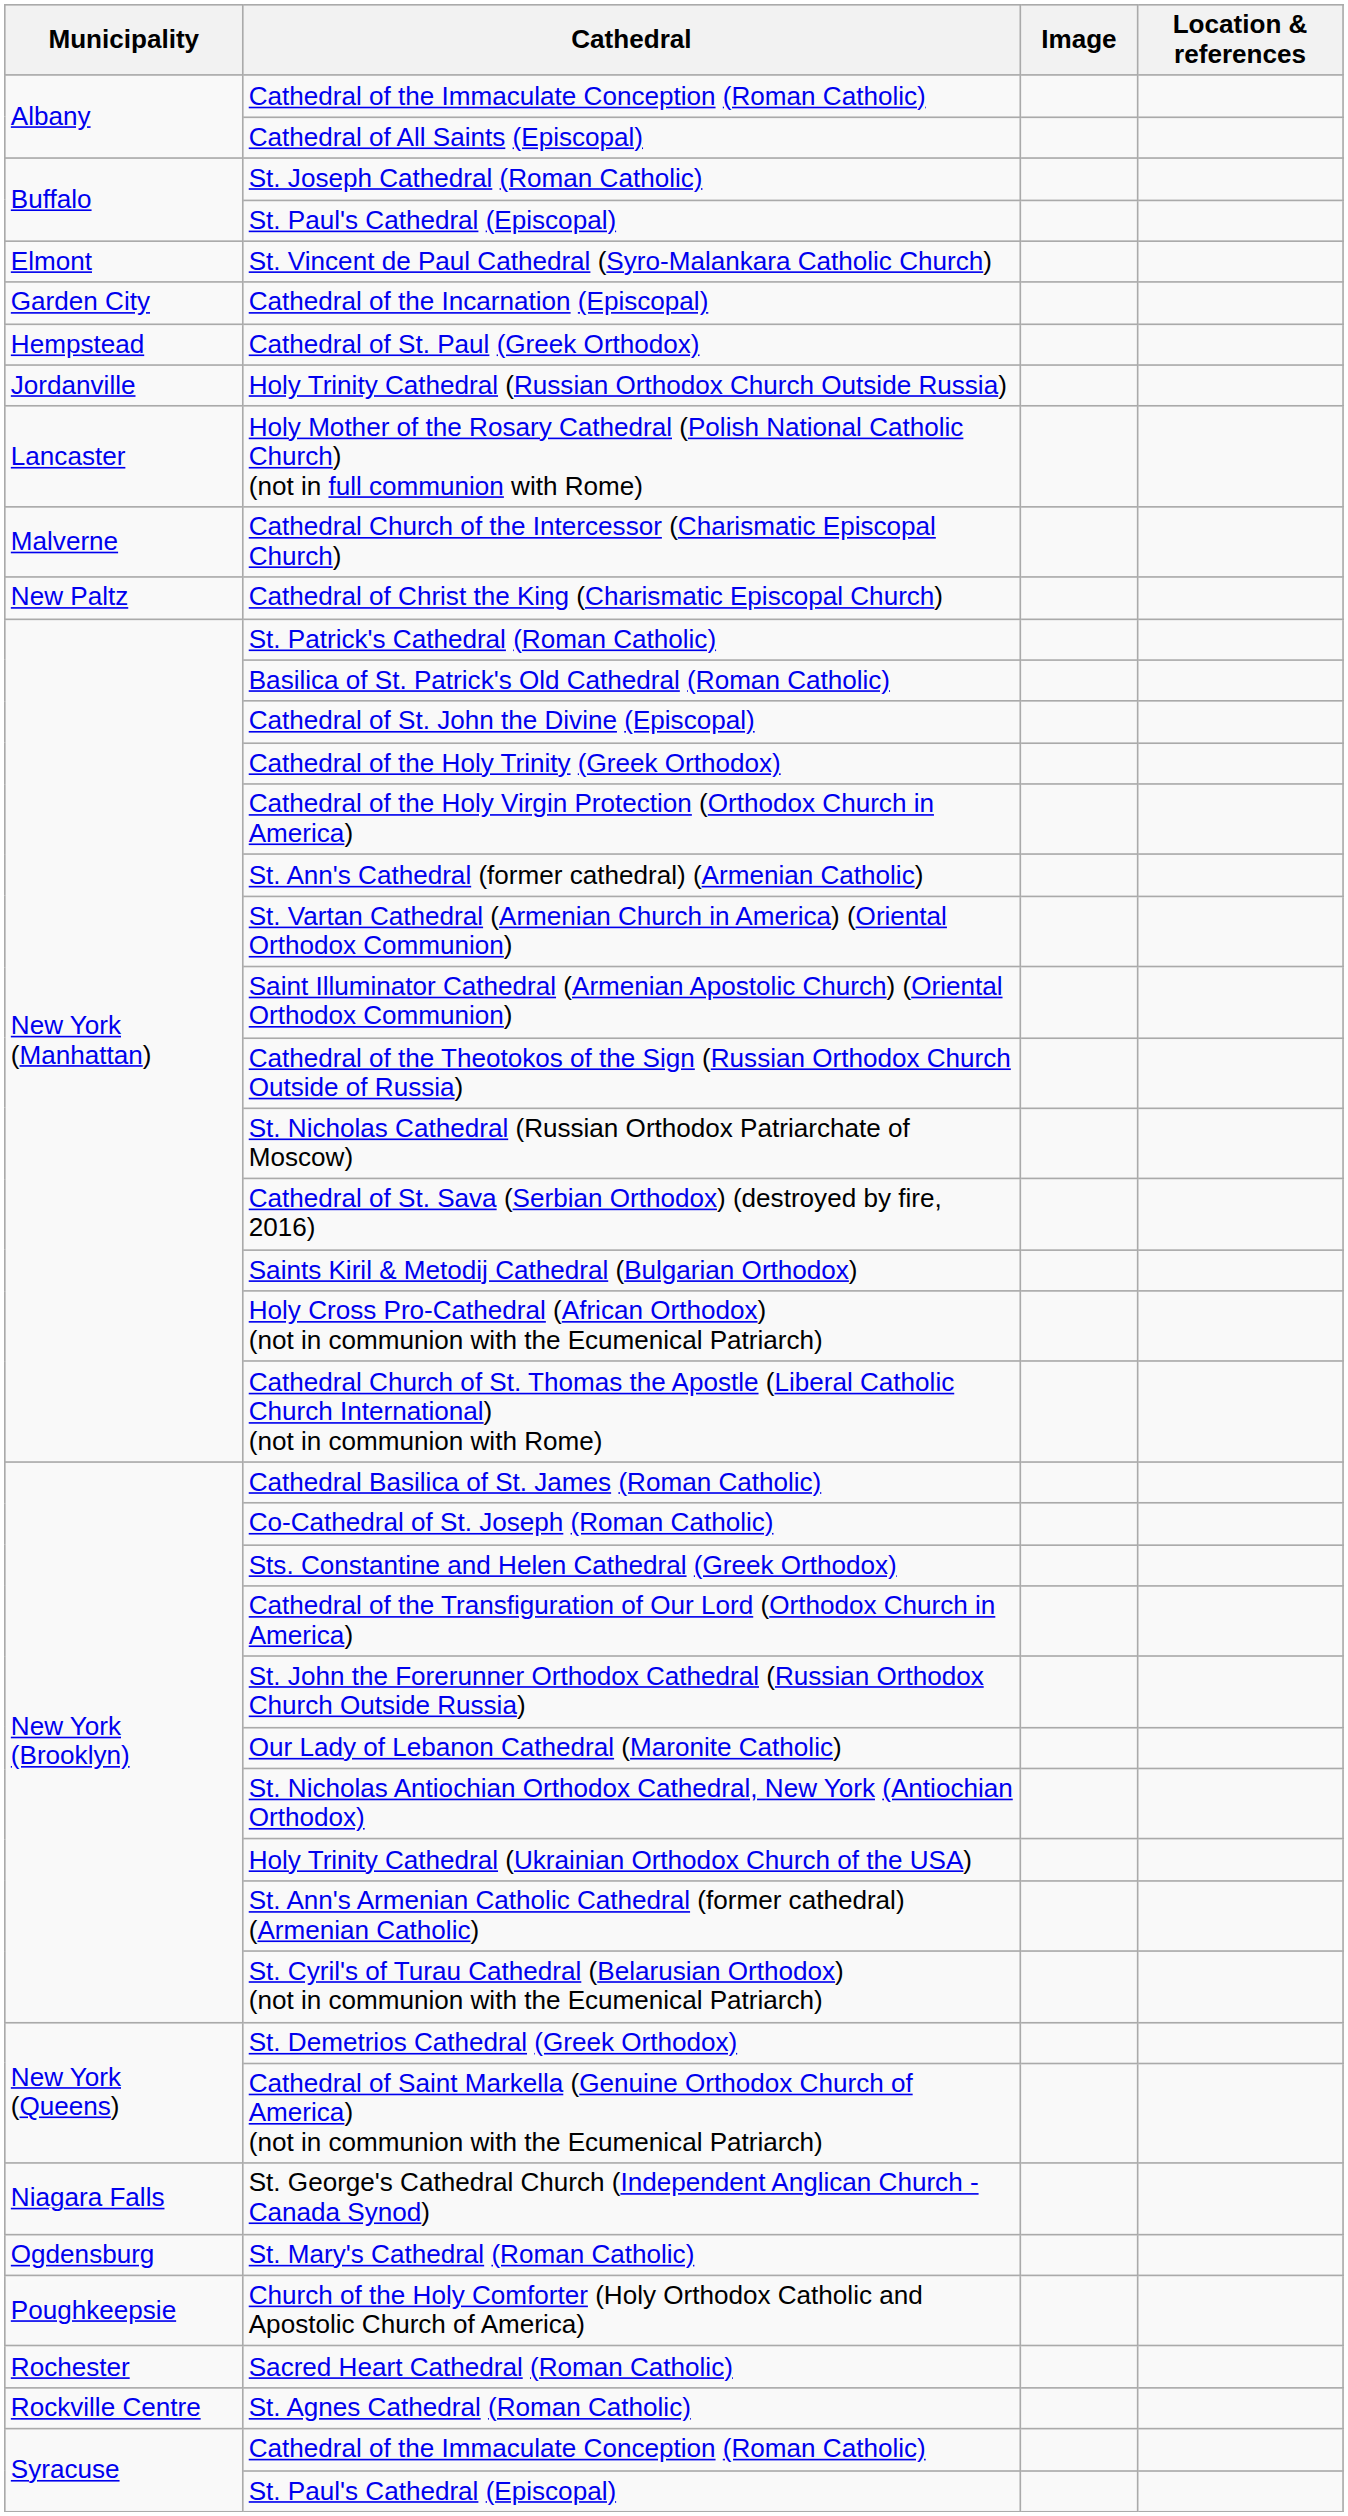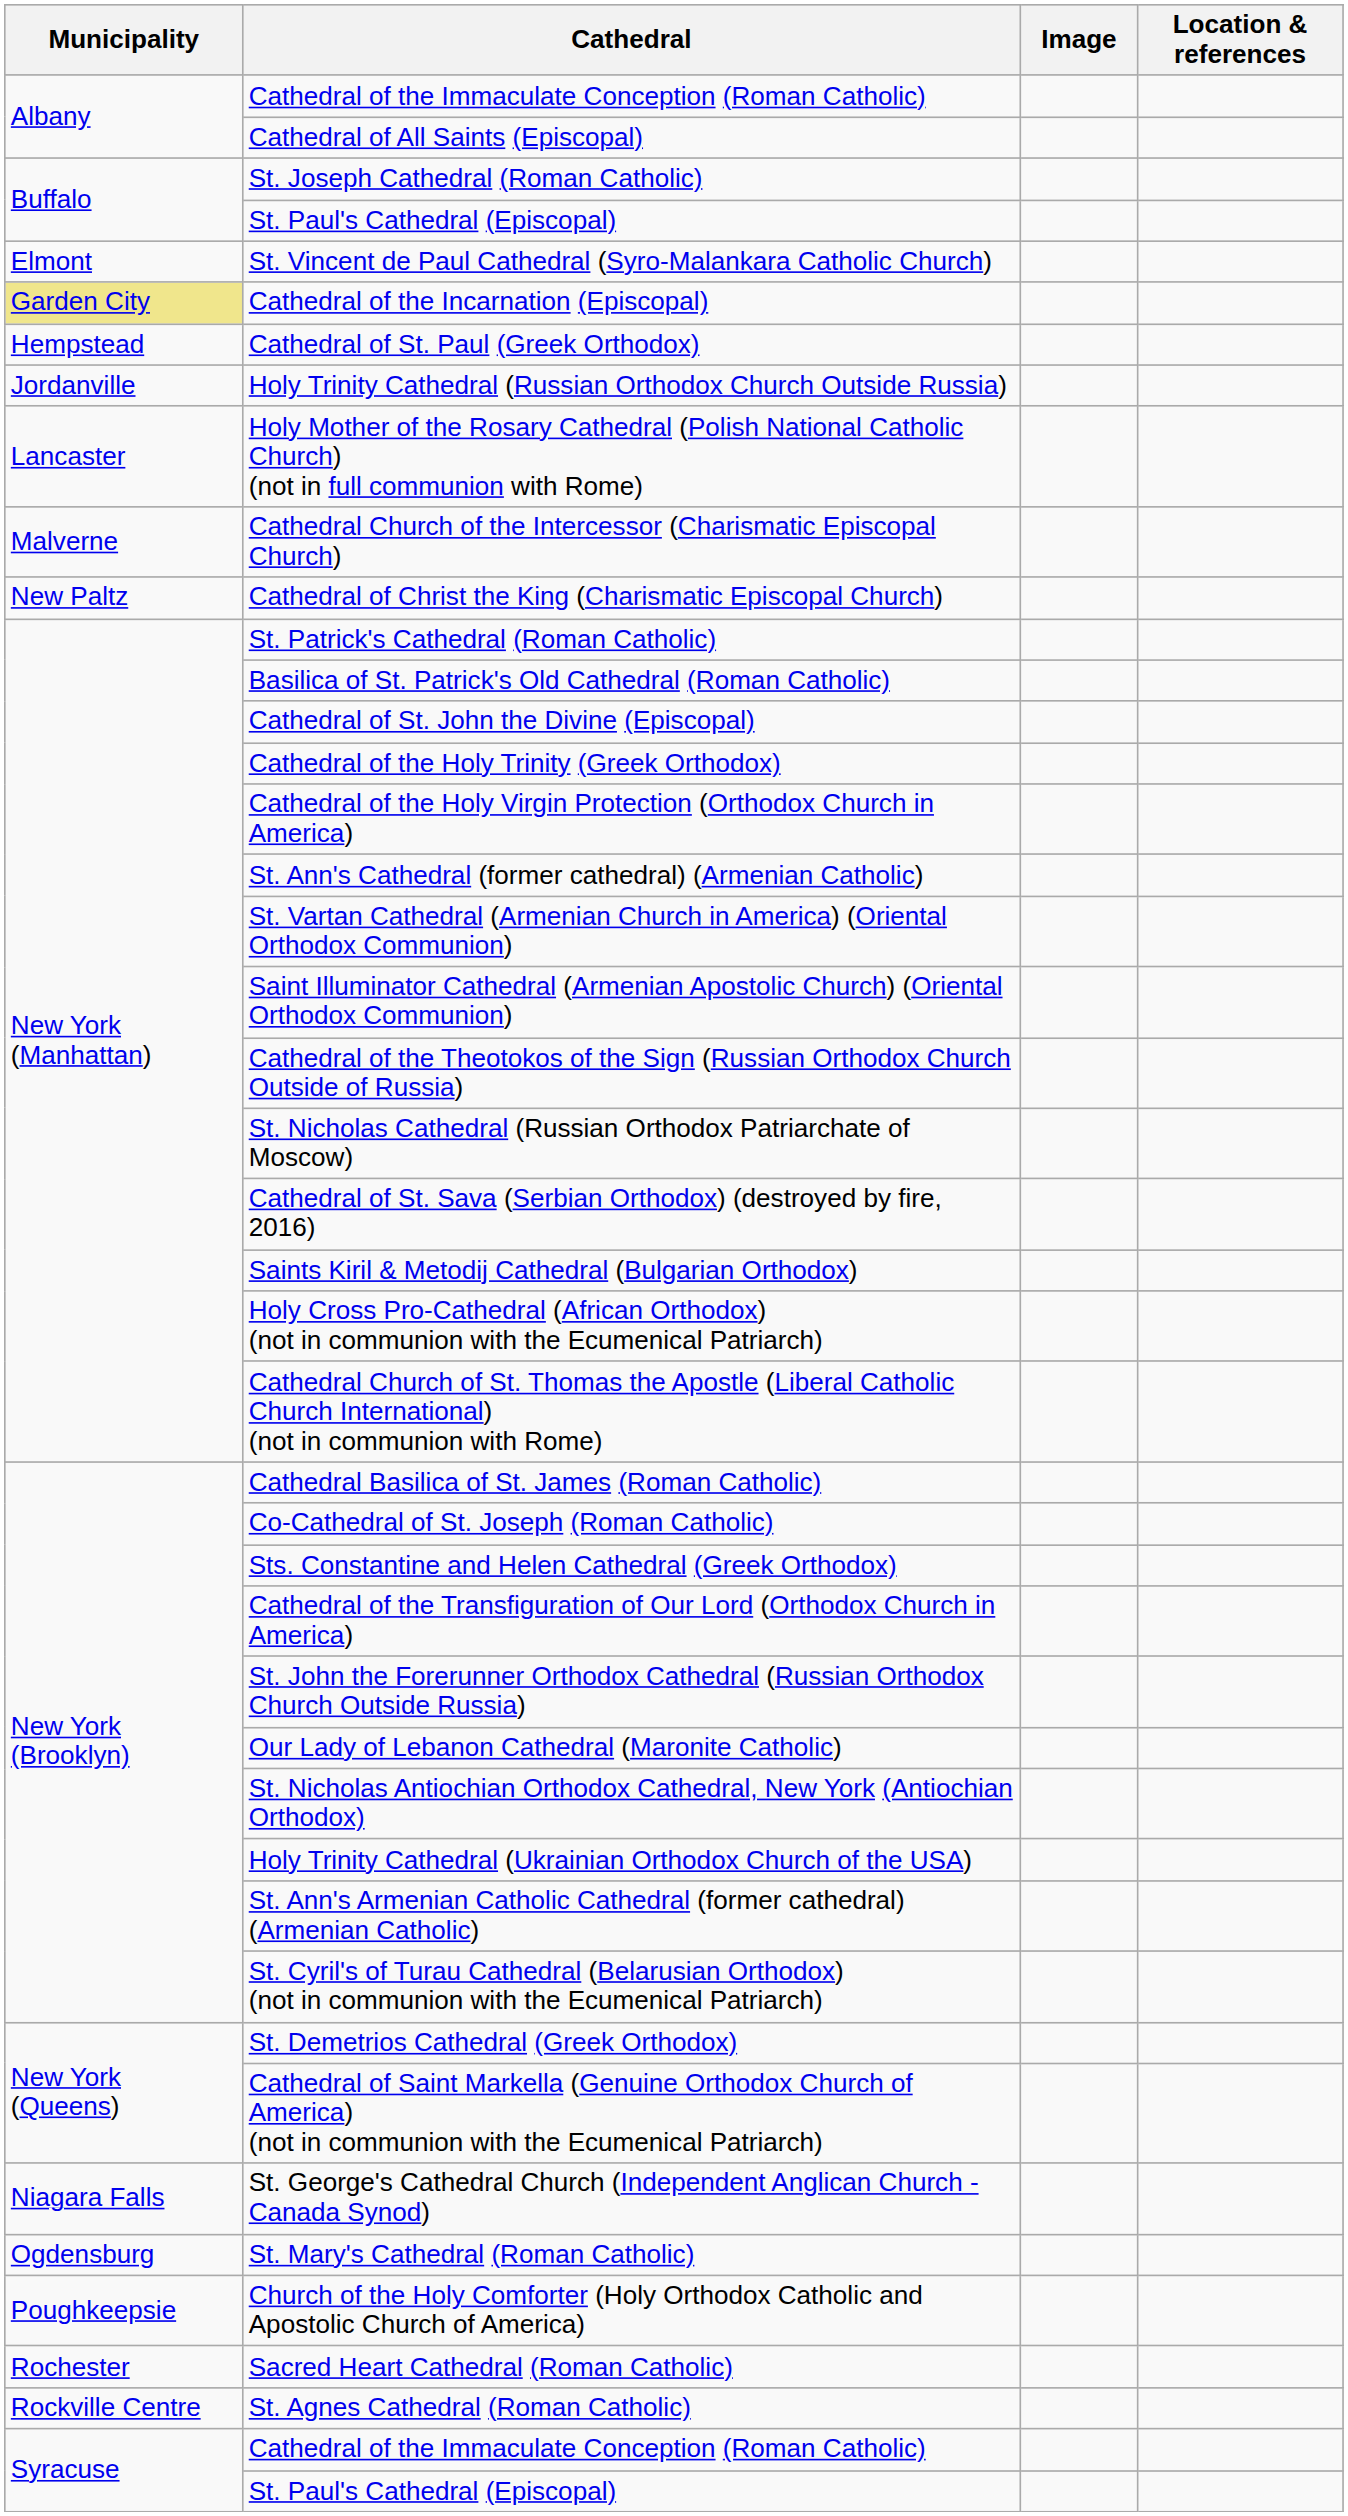(80, 302) no background -> (80, 302) khaki background
